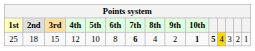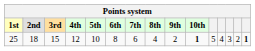(135, 38) bold -> (135, 38) normal
(213, 38) bold -> (213, 38) normal
(222, 38) gold background -> (222, 38) no background
(246, 38) normal -> (246, 38) bold
